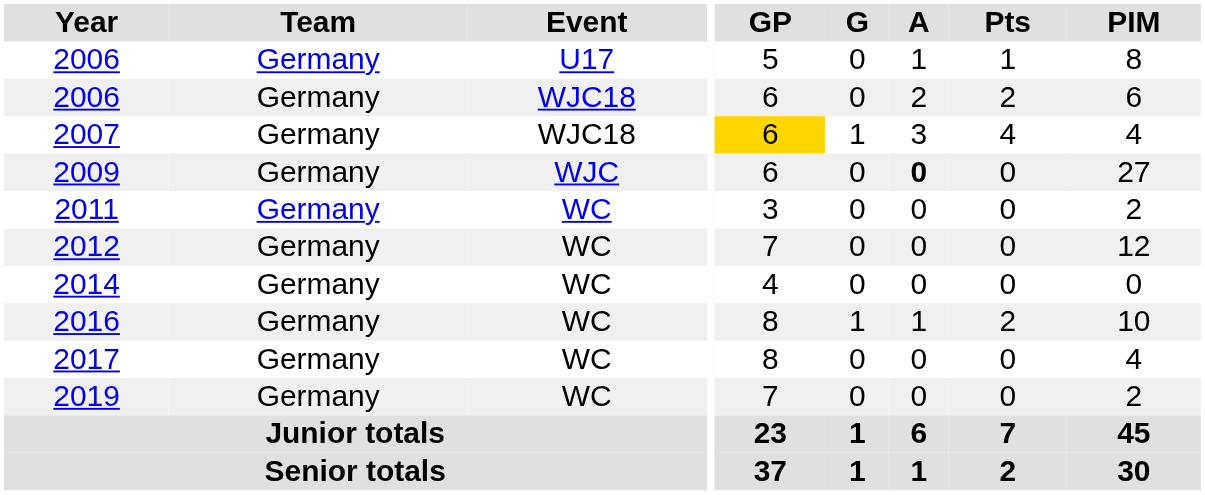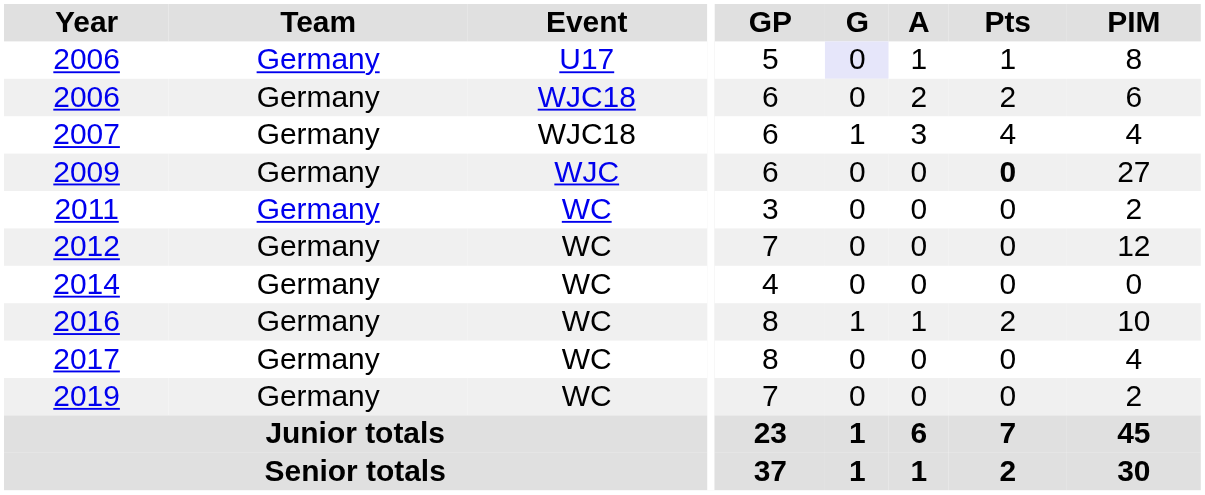(857, 59) no background -> (857, 59) lavender background
(770, 134) gold background -> (770, 134) no background
(919, 171) bold -> (919, 171) normal
(1008, 171) normal -> (1008, 171) bold
